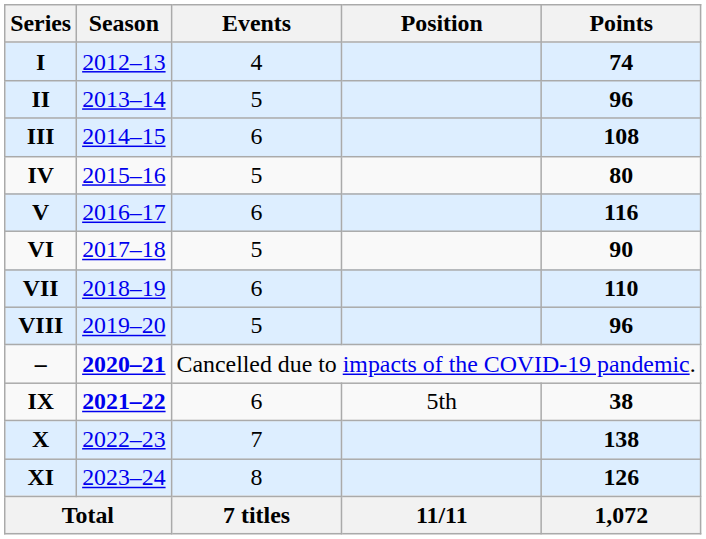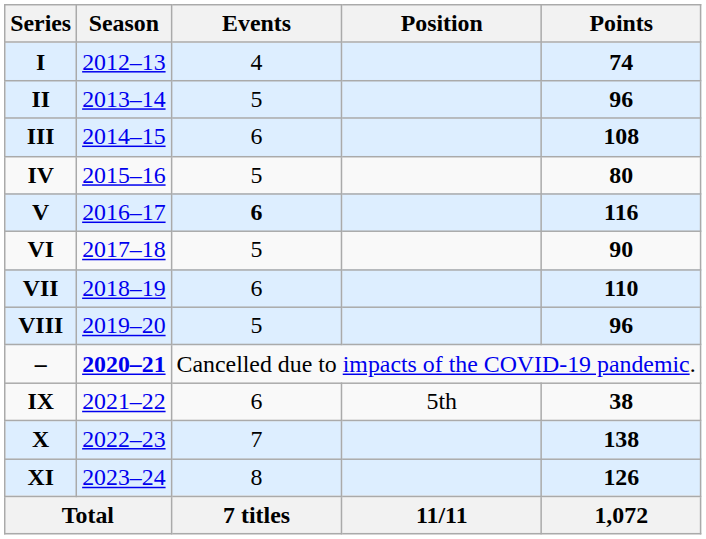(257, 212) normal -> (257, 212) bold
(124, 401) bold -> (124, 401) normal
